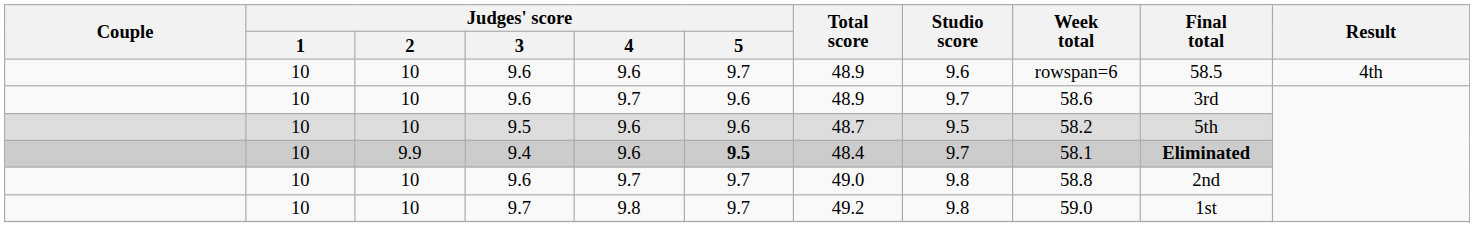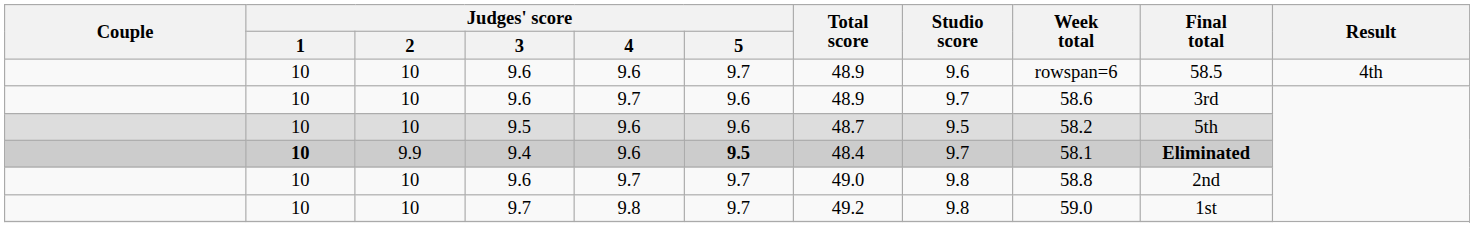(300, 153) normal -> (300, 153) bold
